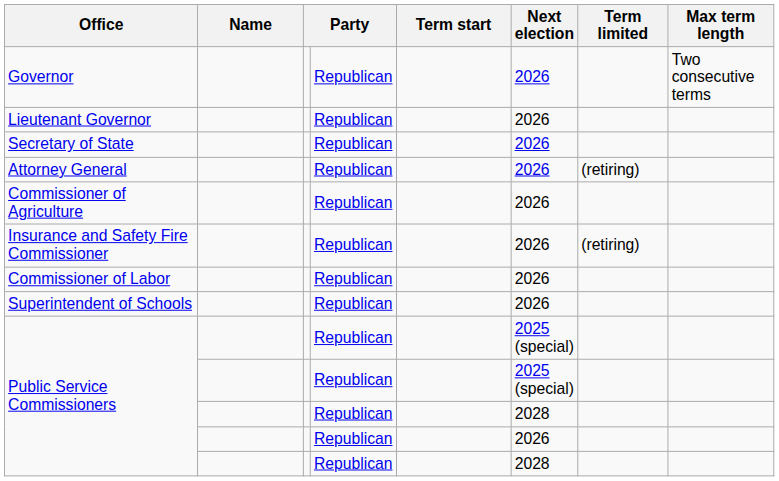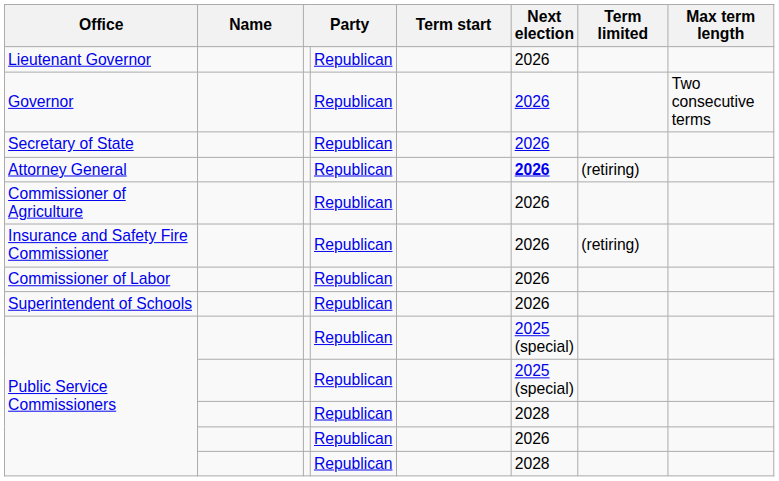rows swapped: (41, 77) <-> (80, 119)
(532, 169) normal -> (532, 169) bold
